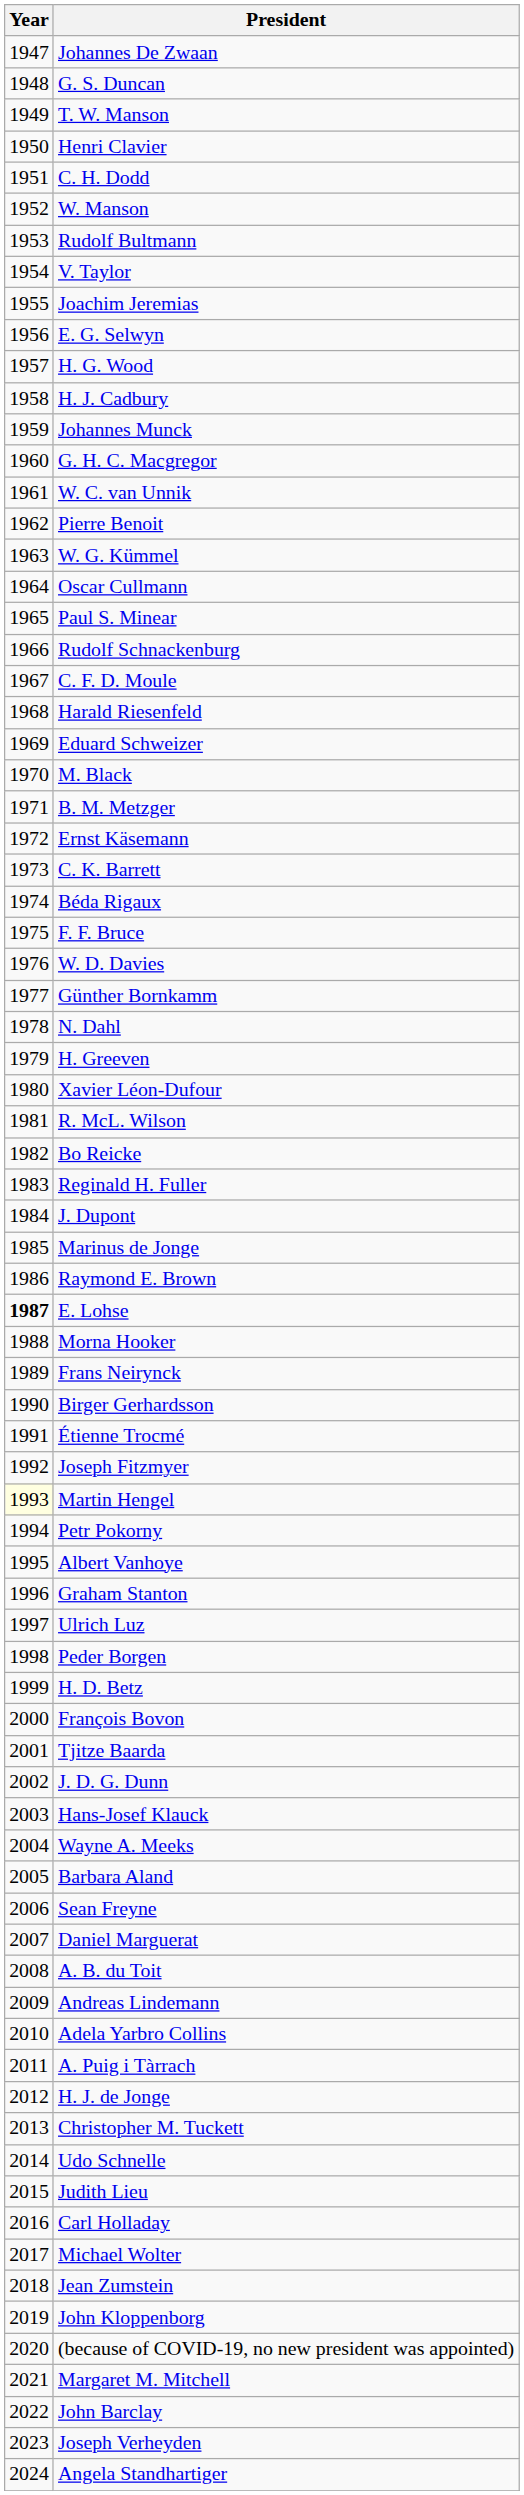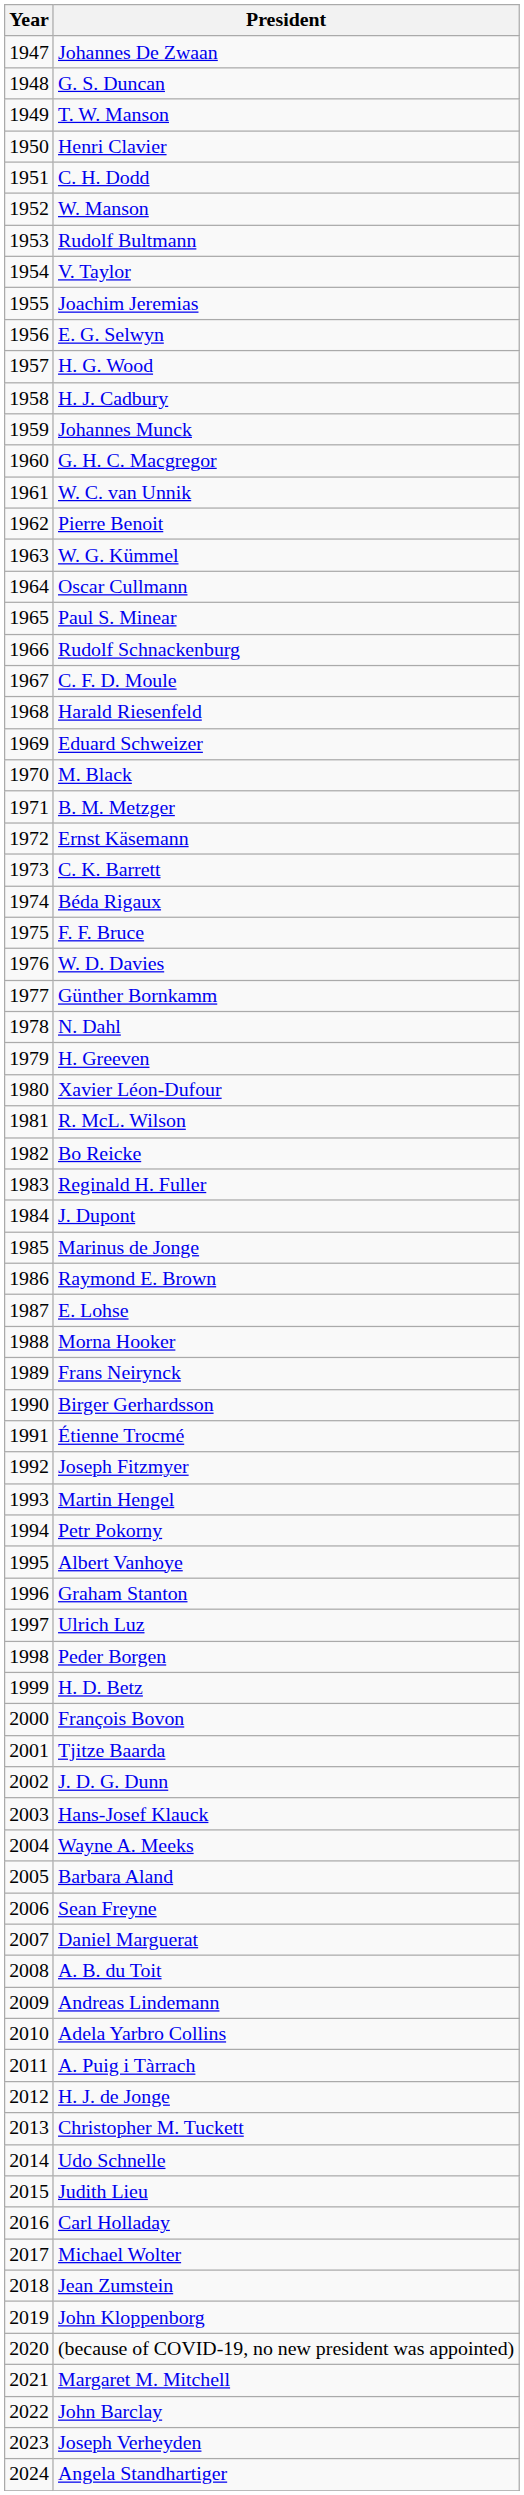(29, 1310) bold -> (29, 1310) normal
(29, 1499) lightyellow background -> (29, 1499) no background
